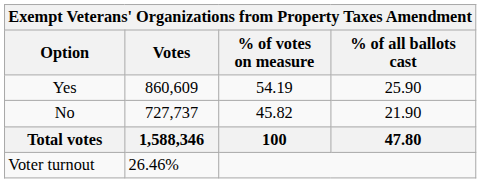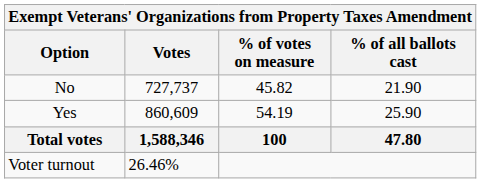rows swapped: (65, 87) <-> (65, 113)
